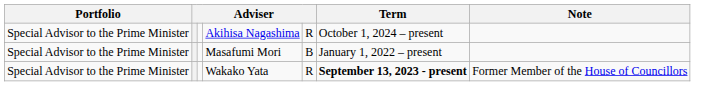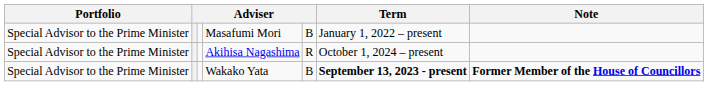rows swapped: (253, 33) <-> (243, 52)
(309, 71) R -> (309, 71) B
(580, 71) normal -> (586, 71) bold
